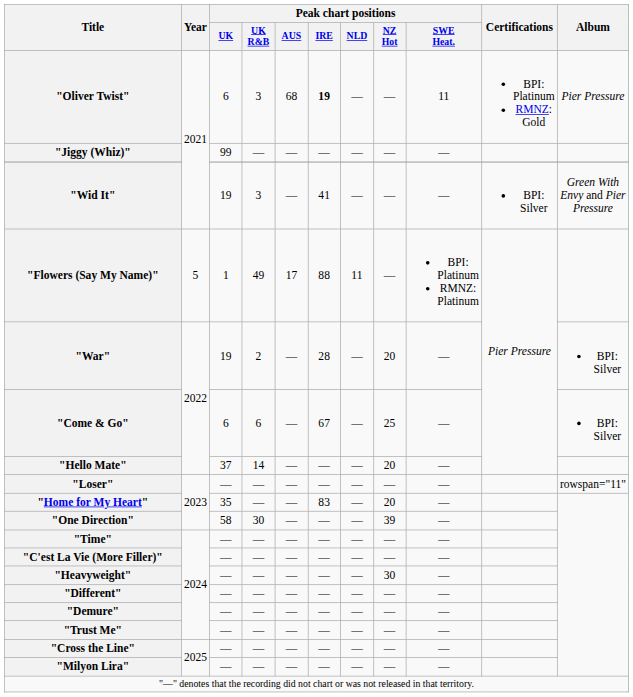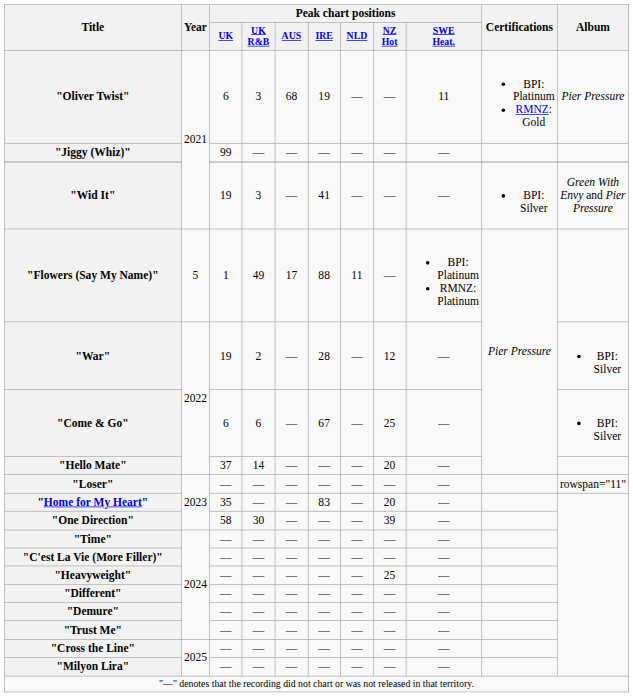(324, 97) bold -> (324, 97) normal
(390, 355) 20 -> (390, 355) 12
(390, 575) 30 -> (390, 575) 25
